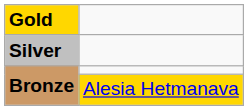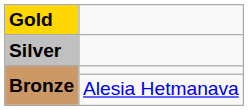(161, 89) gold background -> (161, 89) no background
